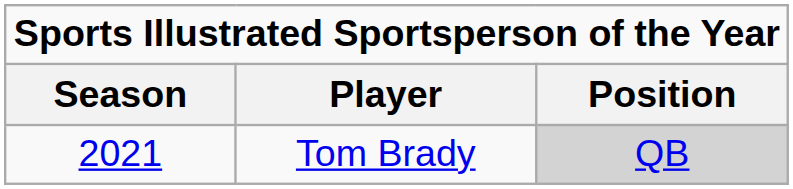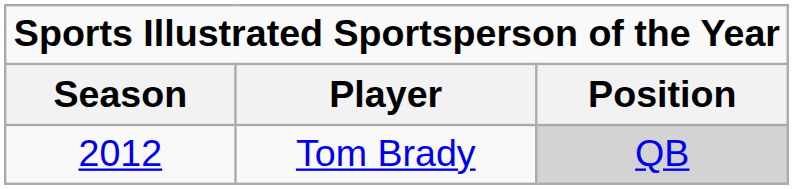(120, 153) 2021 -> (120, 153) 2012
